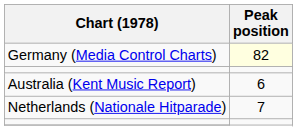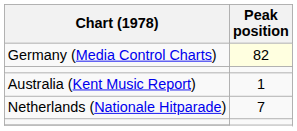(261, 84) 6 -> (261, 84) 1
